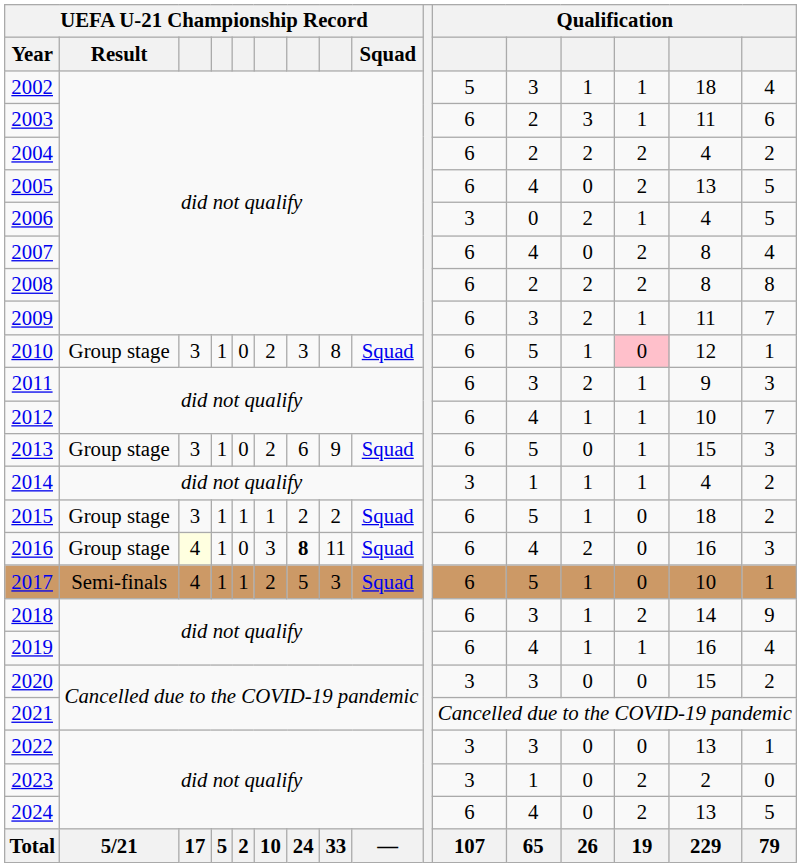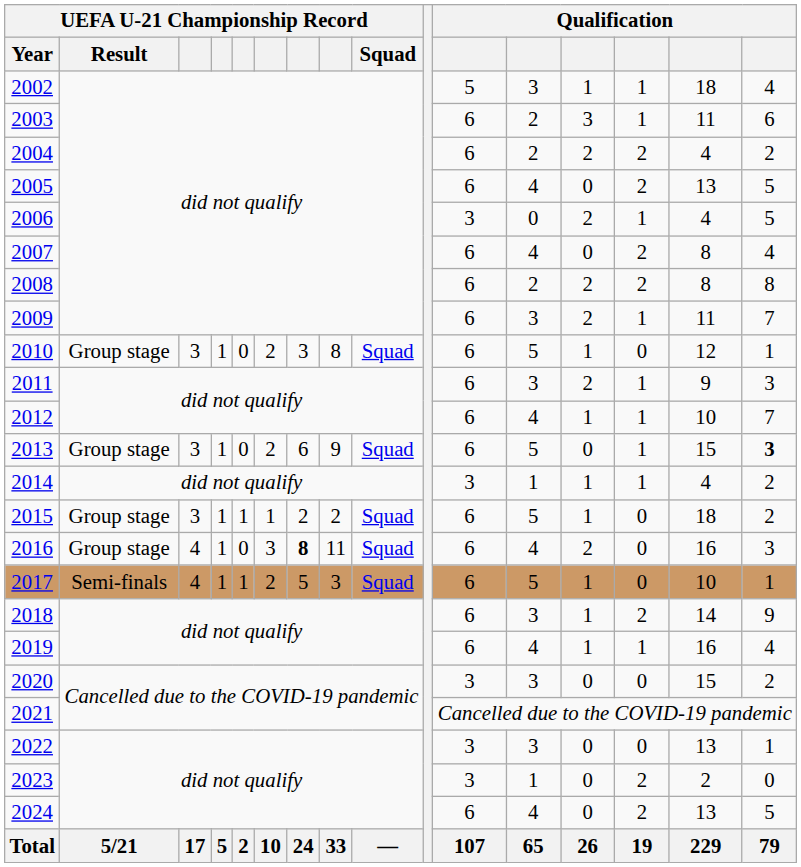(642, 350) pink background -> (642, 350) no background
(769, 449) normal -> (769, 449) bold
(195, 548) lightyellow background -> (195, 548) no background
